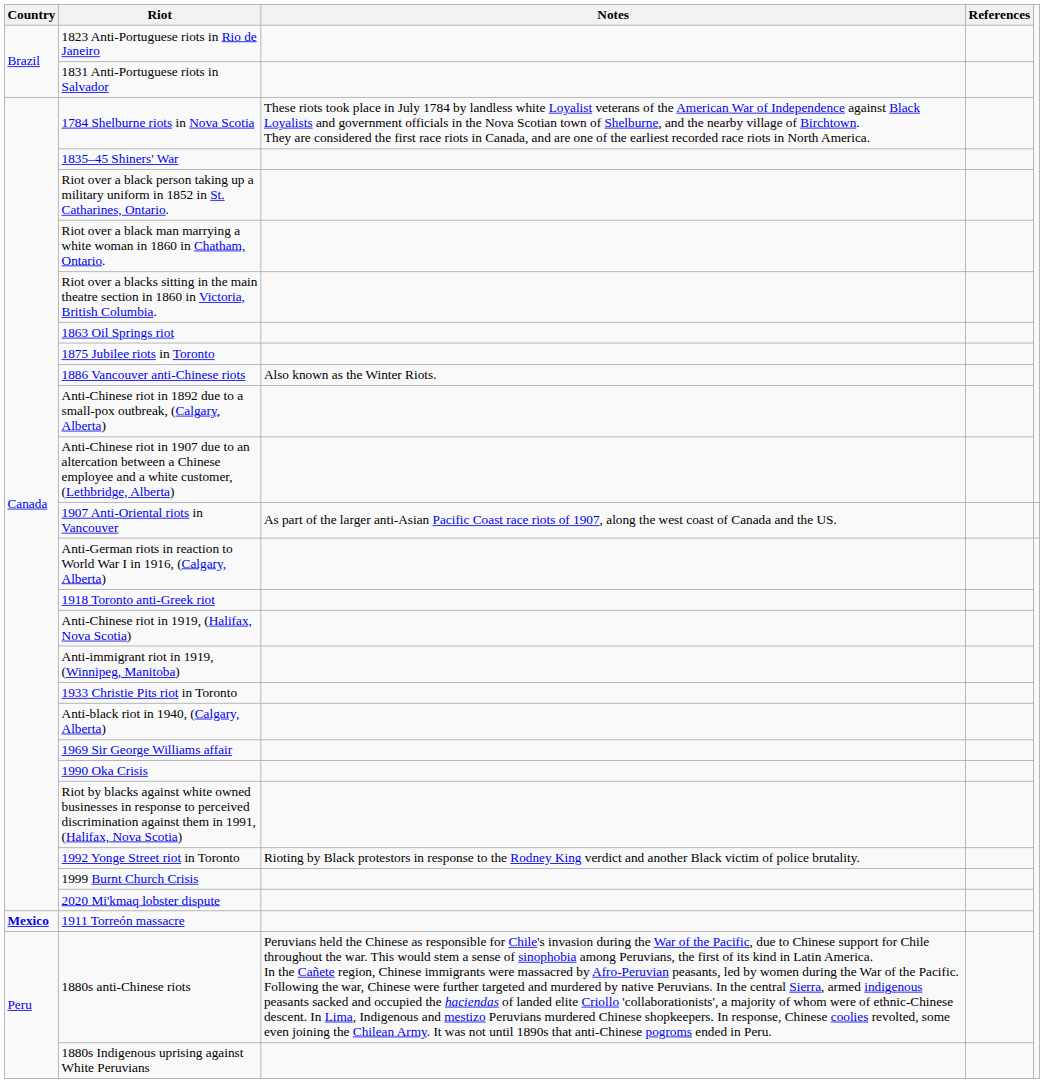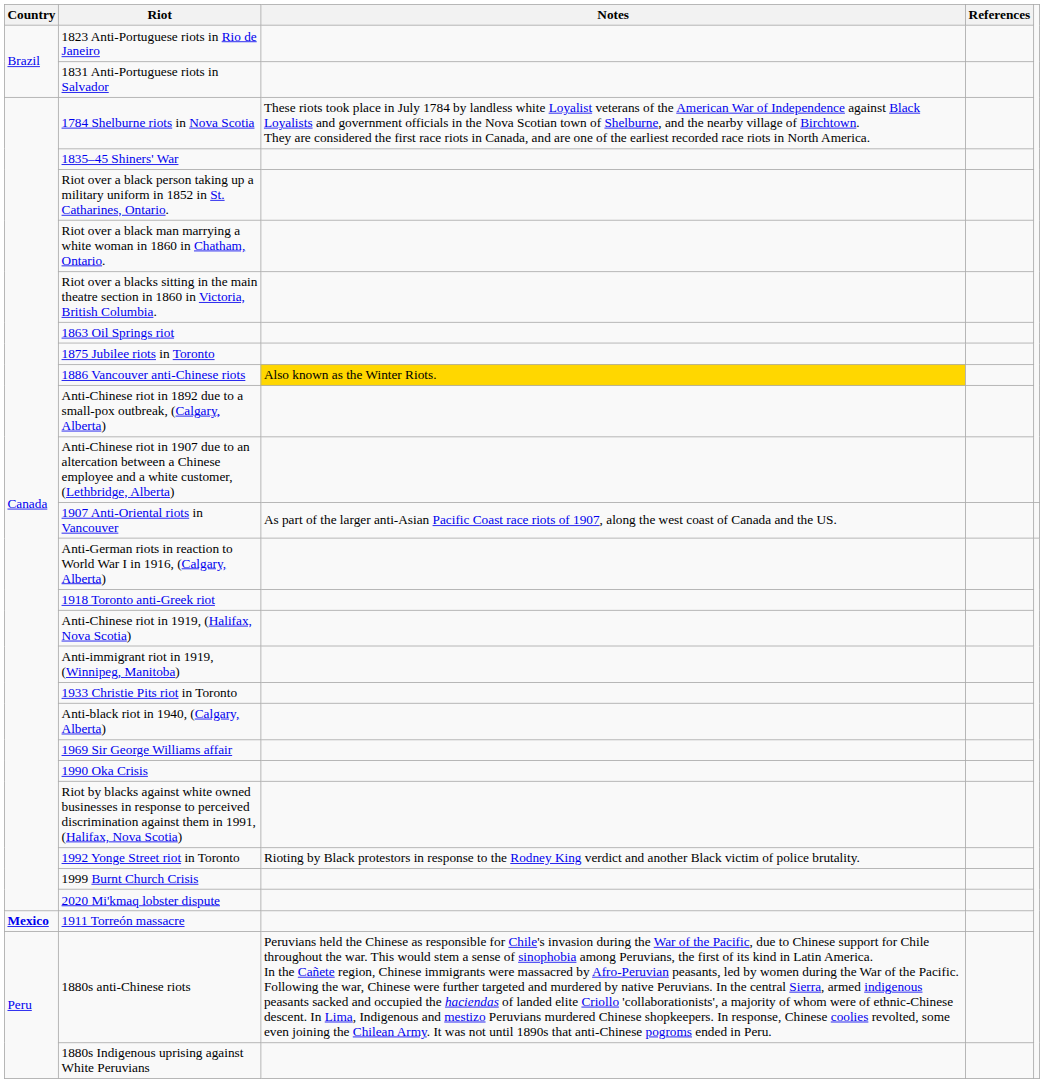(350, 375) no background -> (350, 375) gold background
